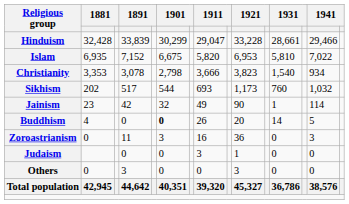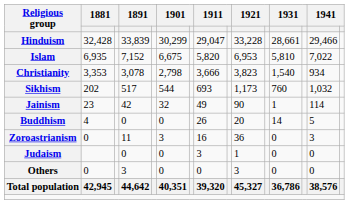(161, 121) bold -> (161, 121) normal
